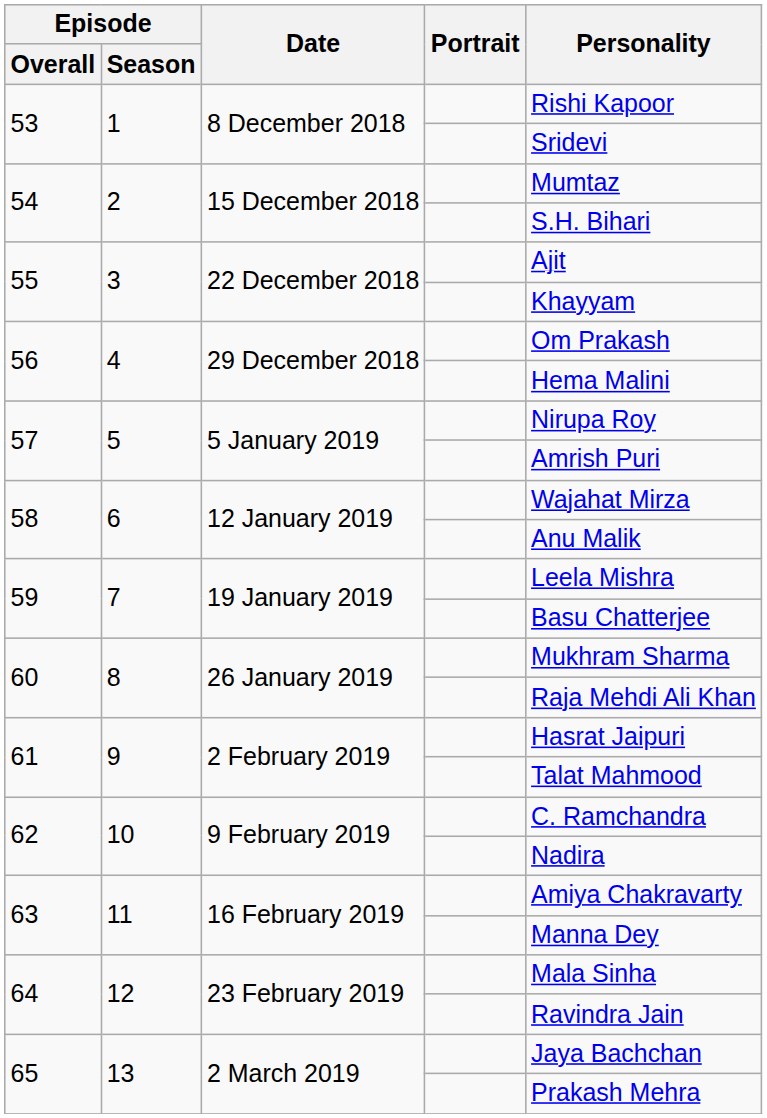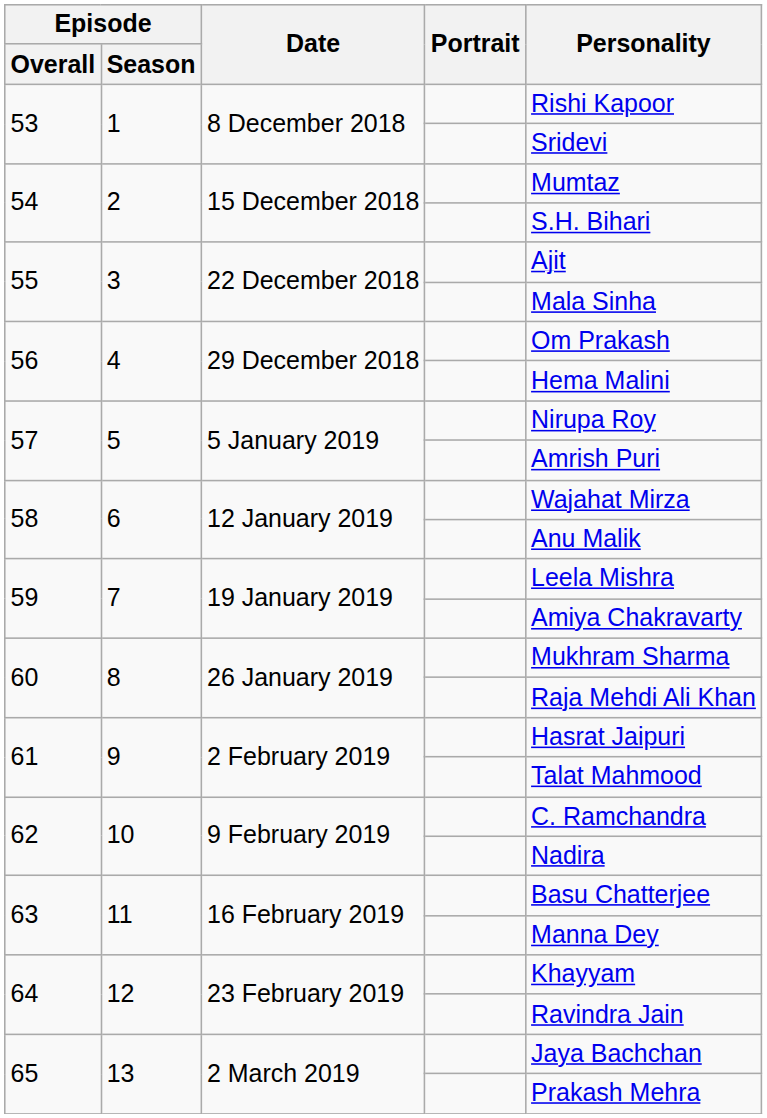(583, 301) Khayyam -> (594, 301) Mala Sinha
(621, 618) Basu Chatterjee -> (637, 618) Amiya Chakravarty
(637, 895) Amiya Chakravarty -> (621, 895) Basu Chatterjee
(594, 974) Mala Sinha -> (583, 974) Khayyam
